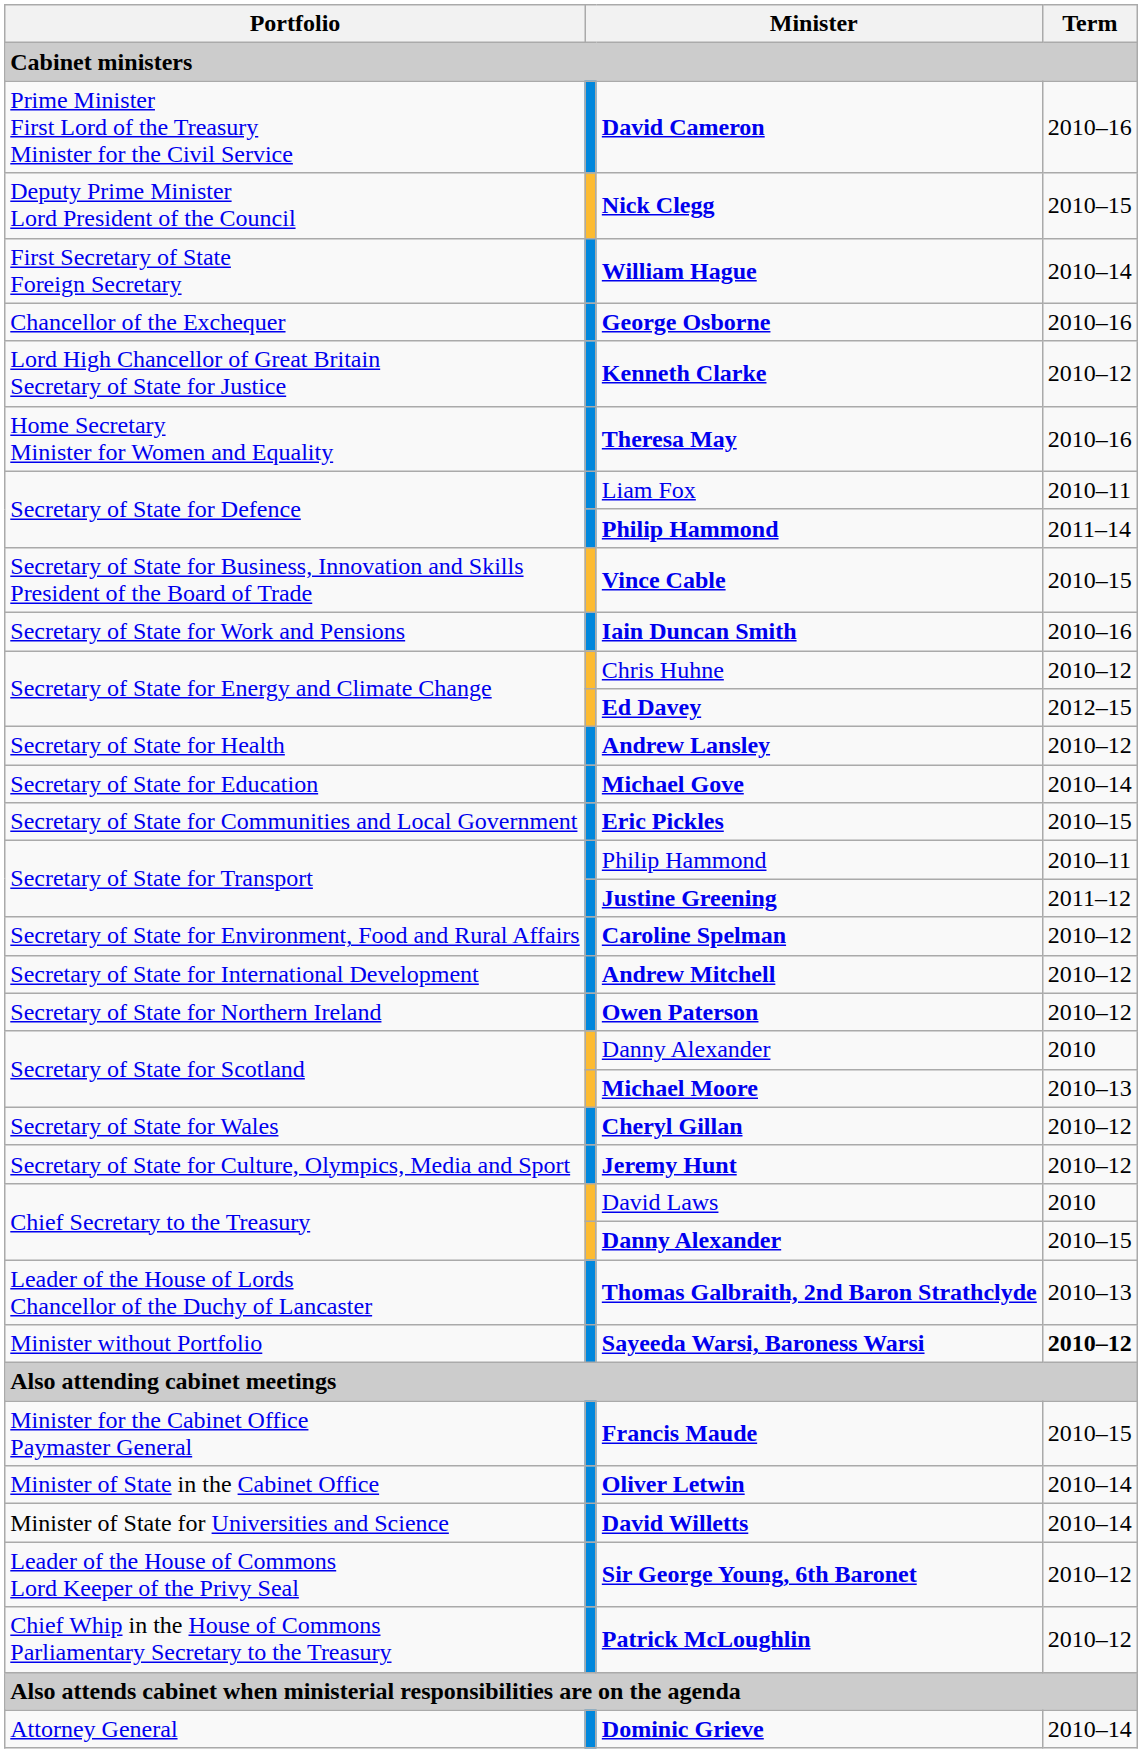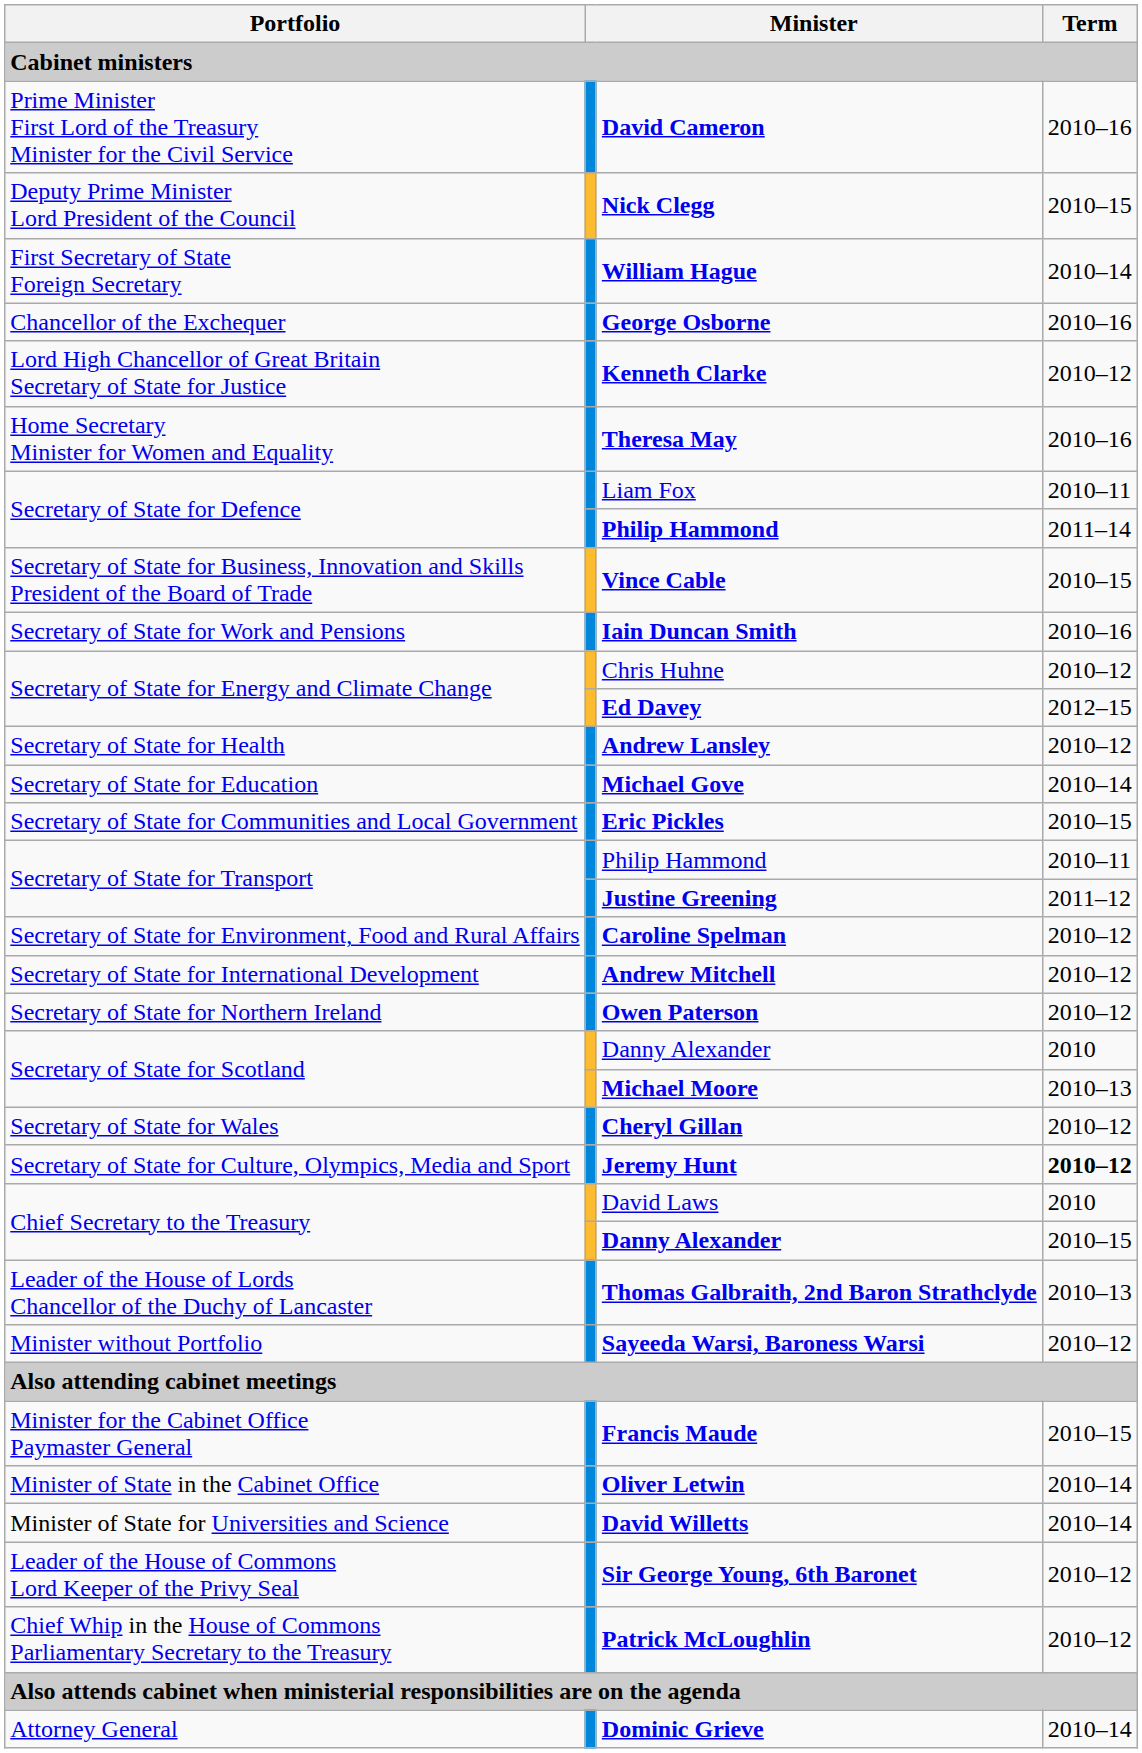(1090, 1164) normal -> (1090, 1164) bold
(1090, 1343) bold -> (1090, 1343) normal
